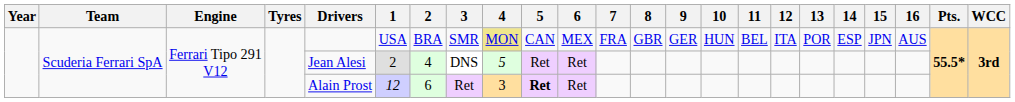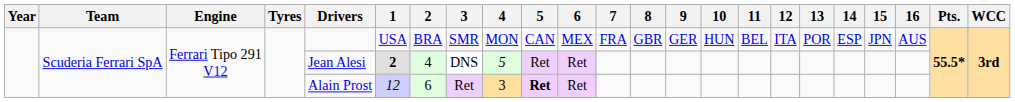(502, 39) khaki background -> (502, 39) no background
(393, 62) normal -> (393, 62) bold
